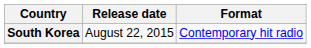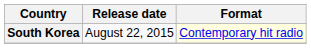(241, 33) no background -> (241, 33) lightyellow background
